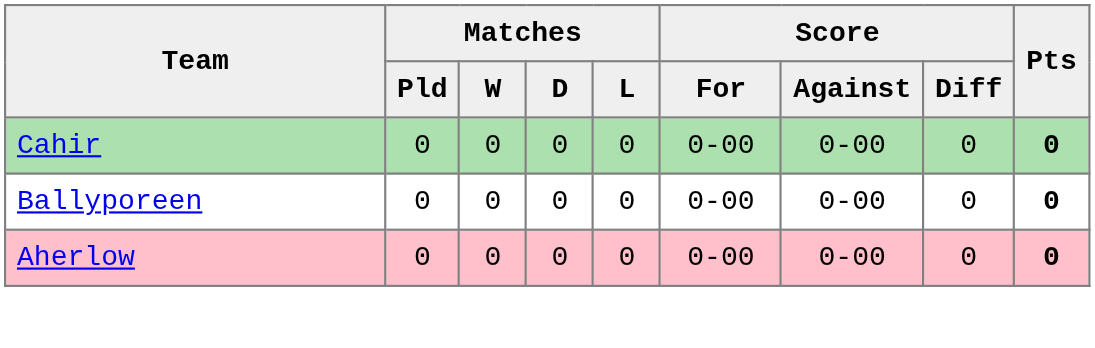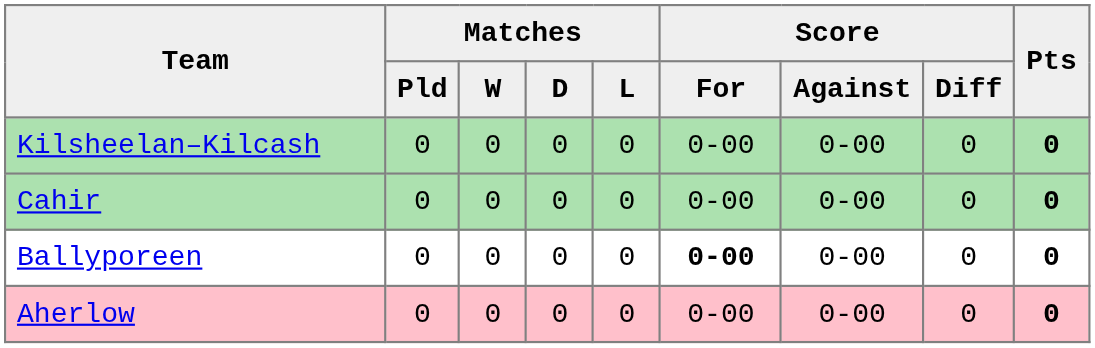+ row: (169, 145)
(721, 202) normal -> (721, 258) bold
